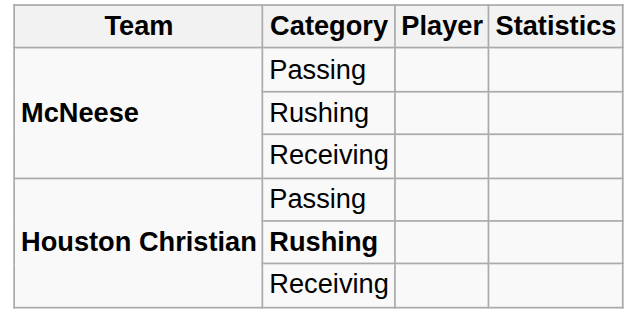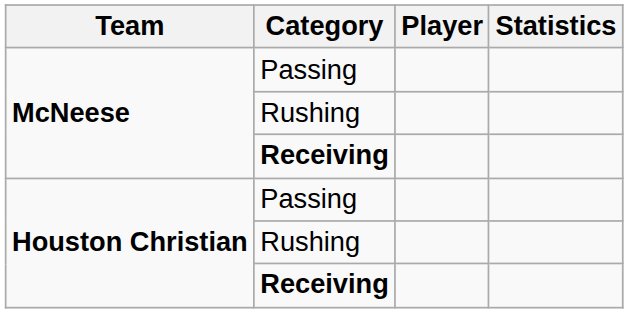(329, 155) normal -> (325, 155) bold
(324, 241) bold -> (310, 241) normal
(329, 285) normal -> (325, 285) bold
